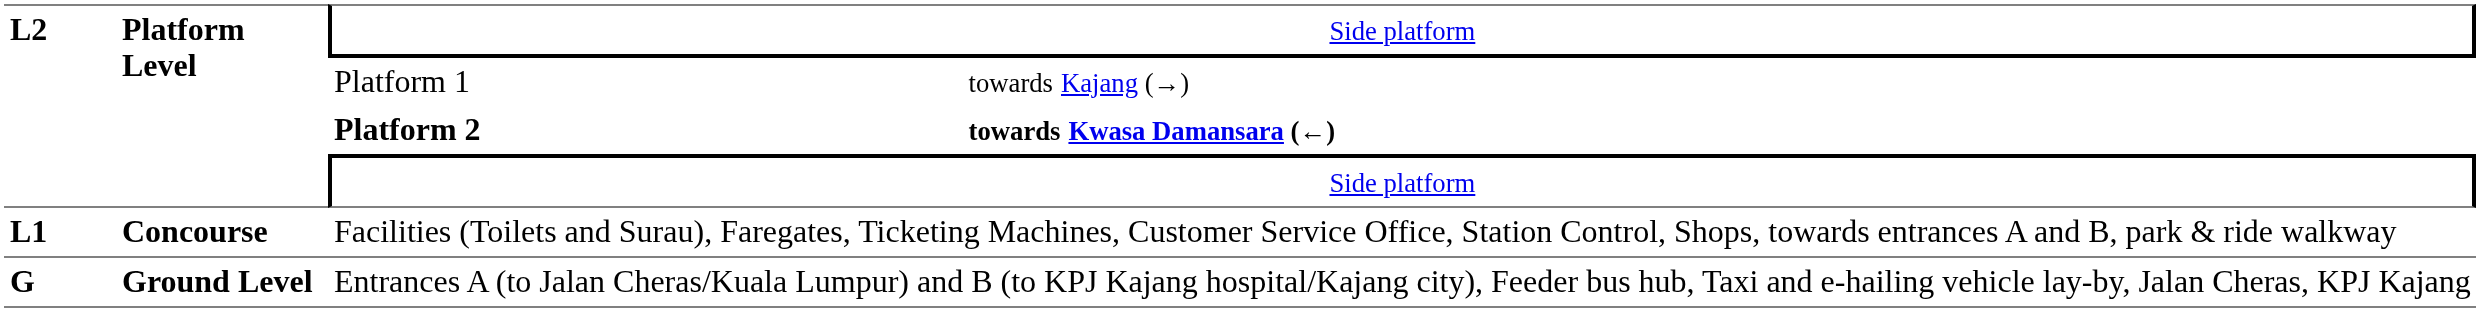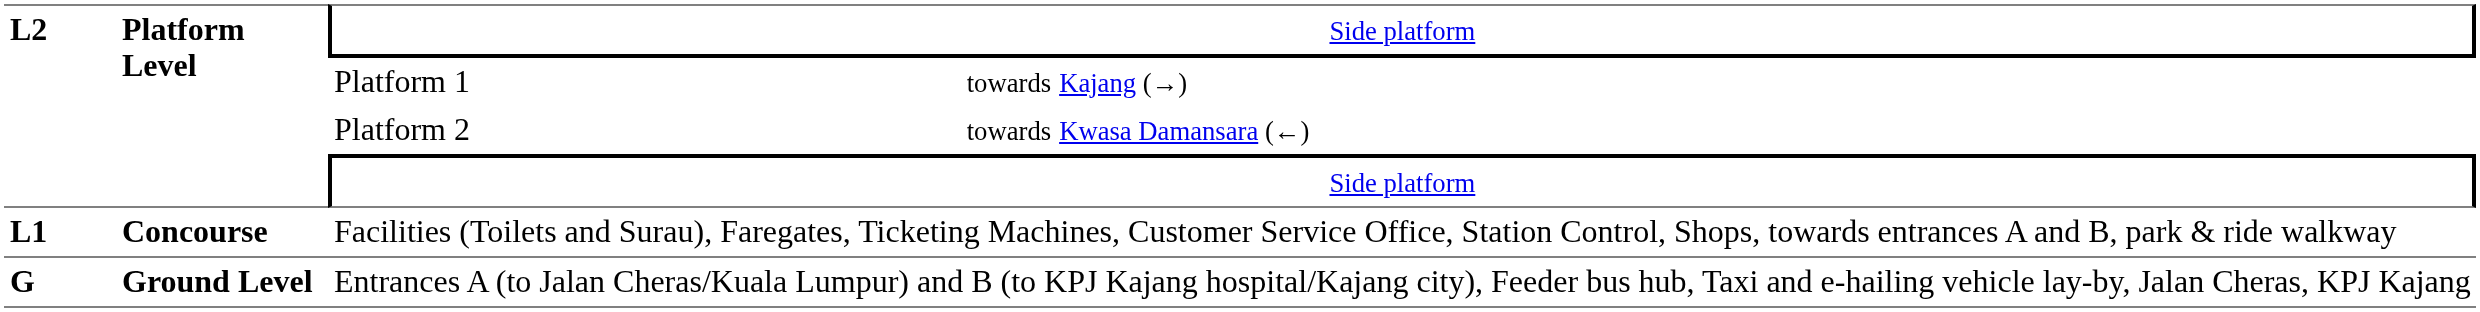(407, 129) bold -> (402, 129) normal
(1152, 129) bold -> (1138, 129) normal
